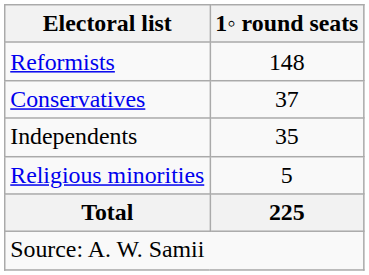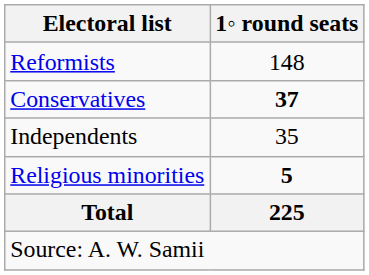(287, 99) normal -> (287, 99) bold
(287, 174) normal -> (287, 174) bold
